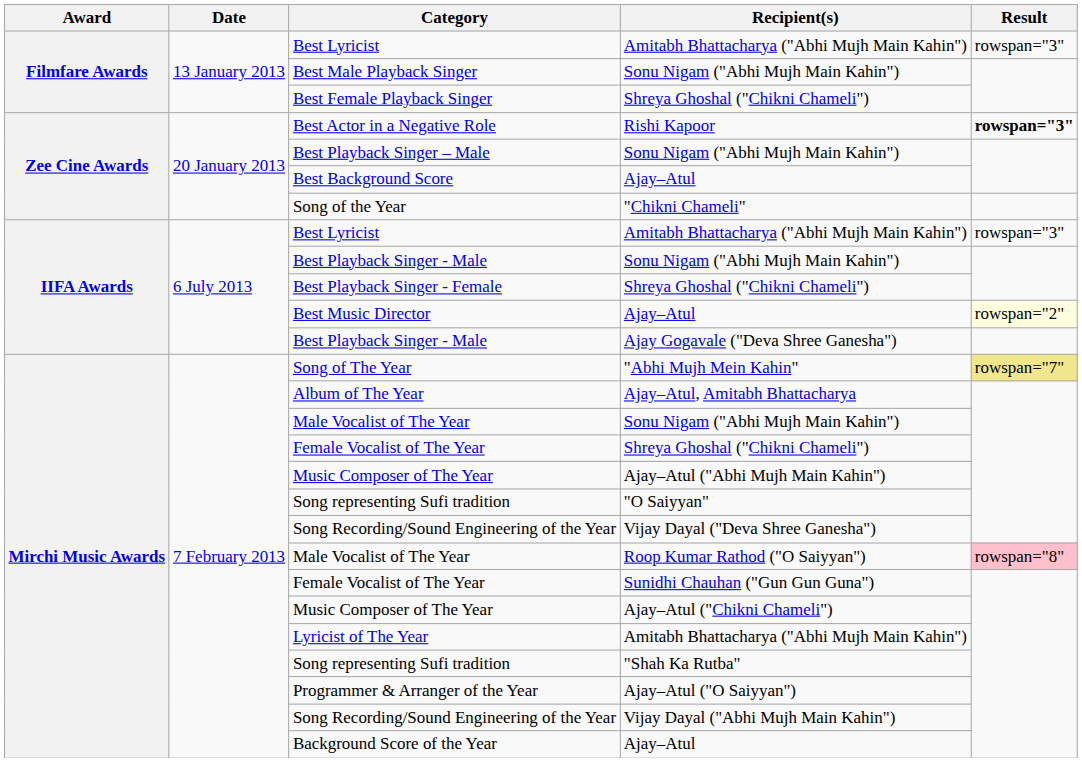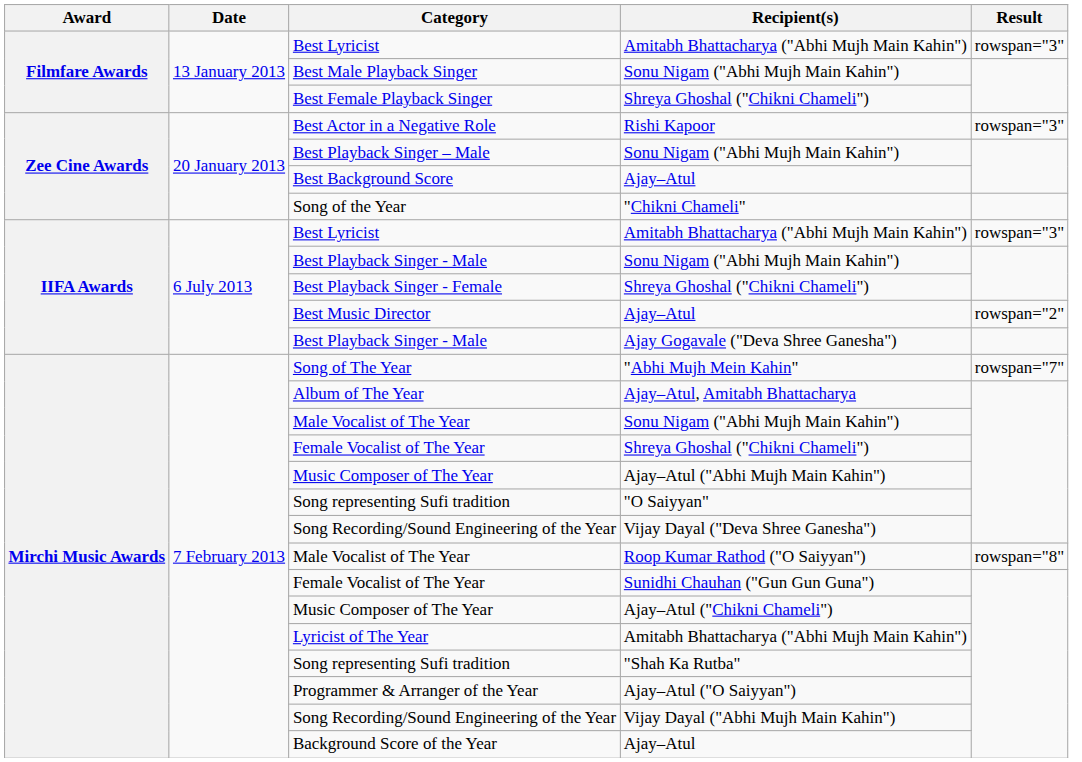(1024, 125) bold -> (1019, 125) normal
(1019, 313) lightyellow background -> (1019, 313) no background
(1019, 367) khaki background -> (1019, 367) no background
(1019, 555) pink background -> (1019, 555) no background
